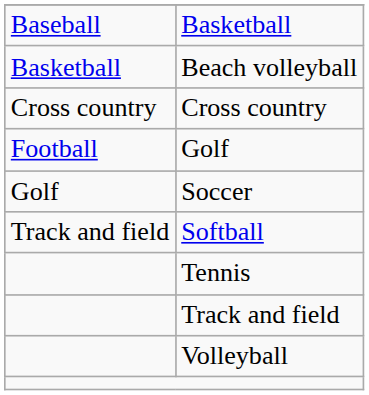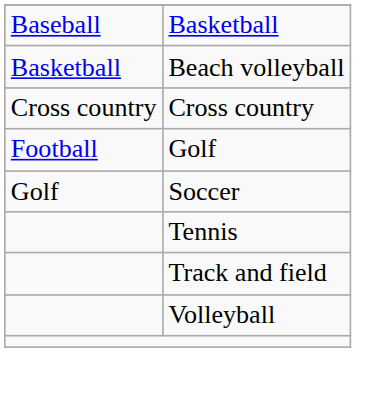- row: (223, 231)
